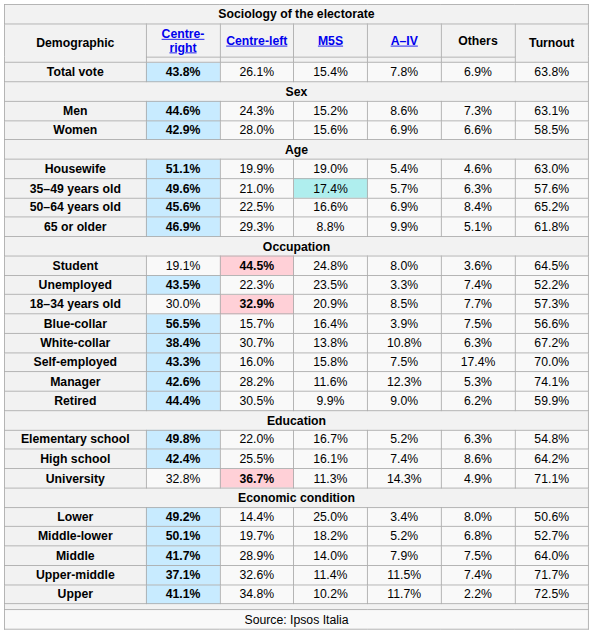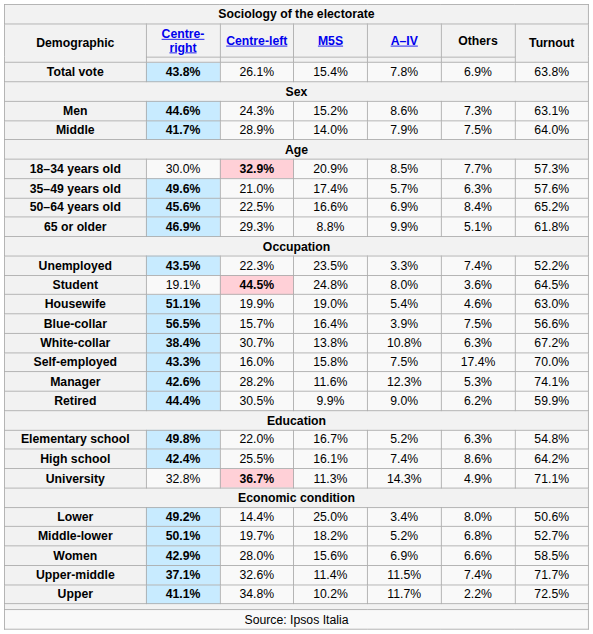rows swapped: (75, 131) <-> (75, 556)
rows swapped: (75, 305) <-> (75, 169)
(331, 189) paleturquoise background -> (331, 189) no background
rows swapped: (75, 266) <-> (75, 285)
